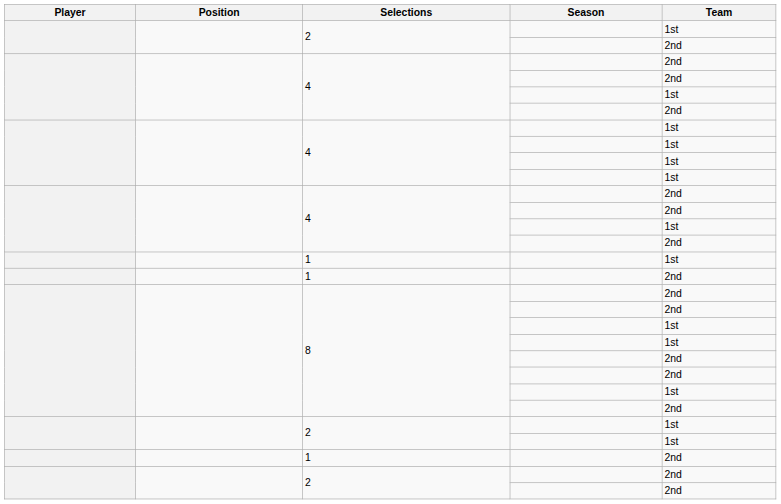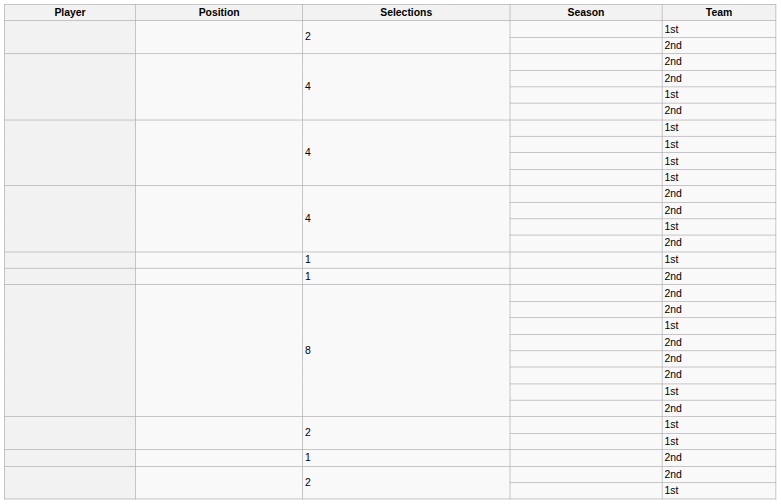(671, 342) 1st -> (673, 342) 2nd
(673, 491) 2nd -> (671, 491) 1st
